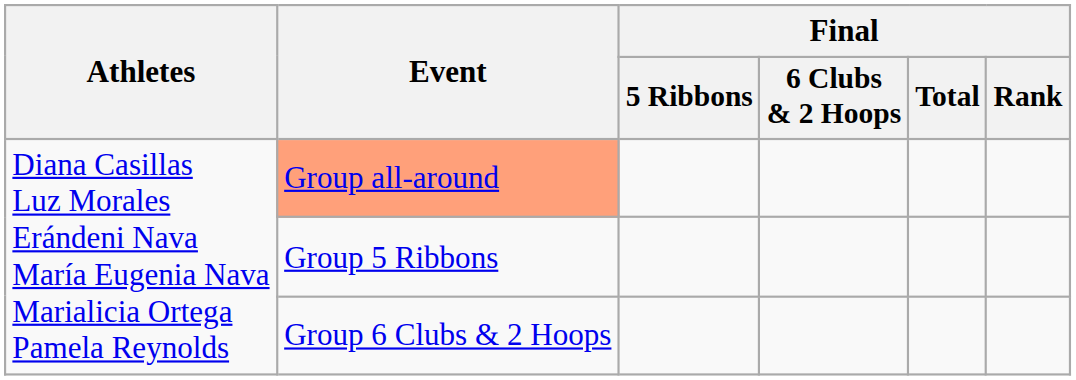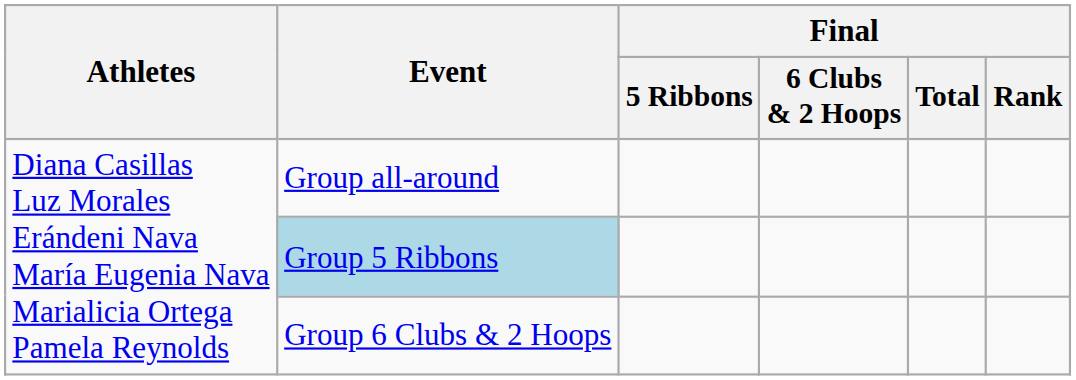(392, 178) lightsalmon background -> (392, 178) no background
(391, 256) no background -> (391, 256) lightblue background
